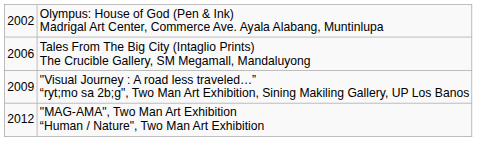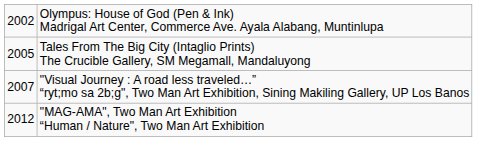(21, 53) 2006 -> (21, 53) 2005
(21, 86) 2009 -> (21, 86) 2007
